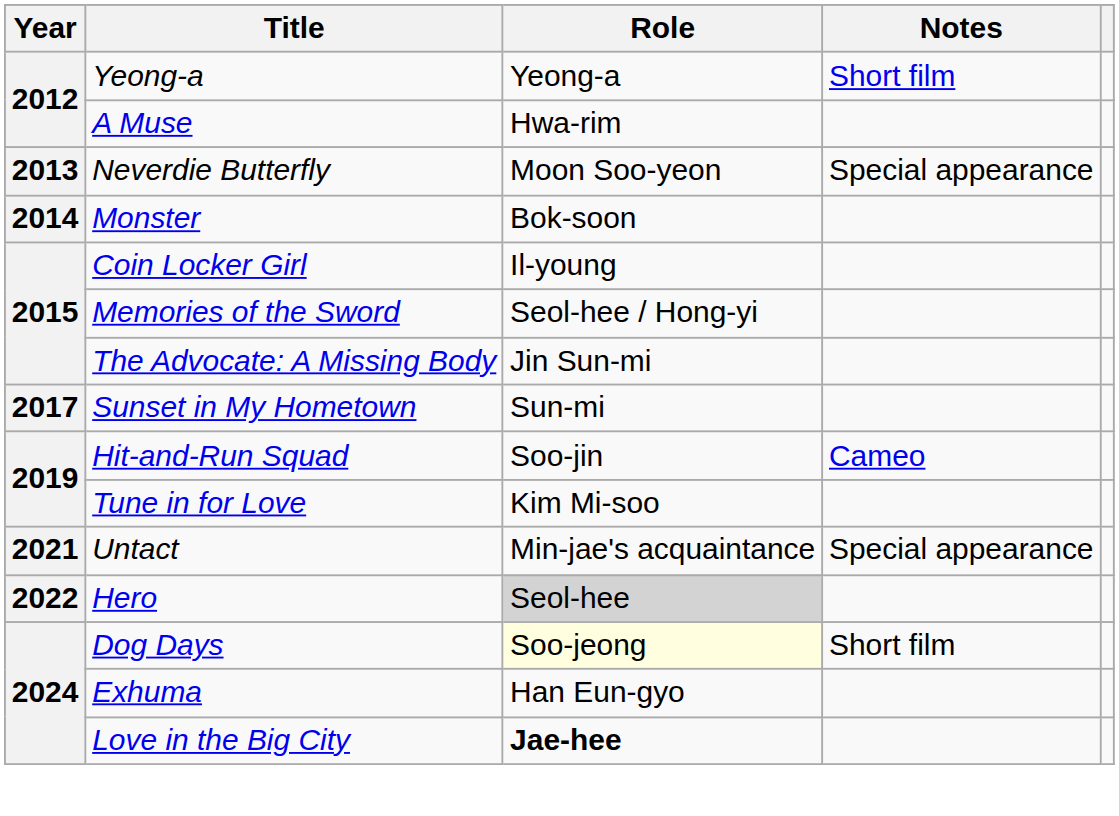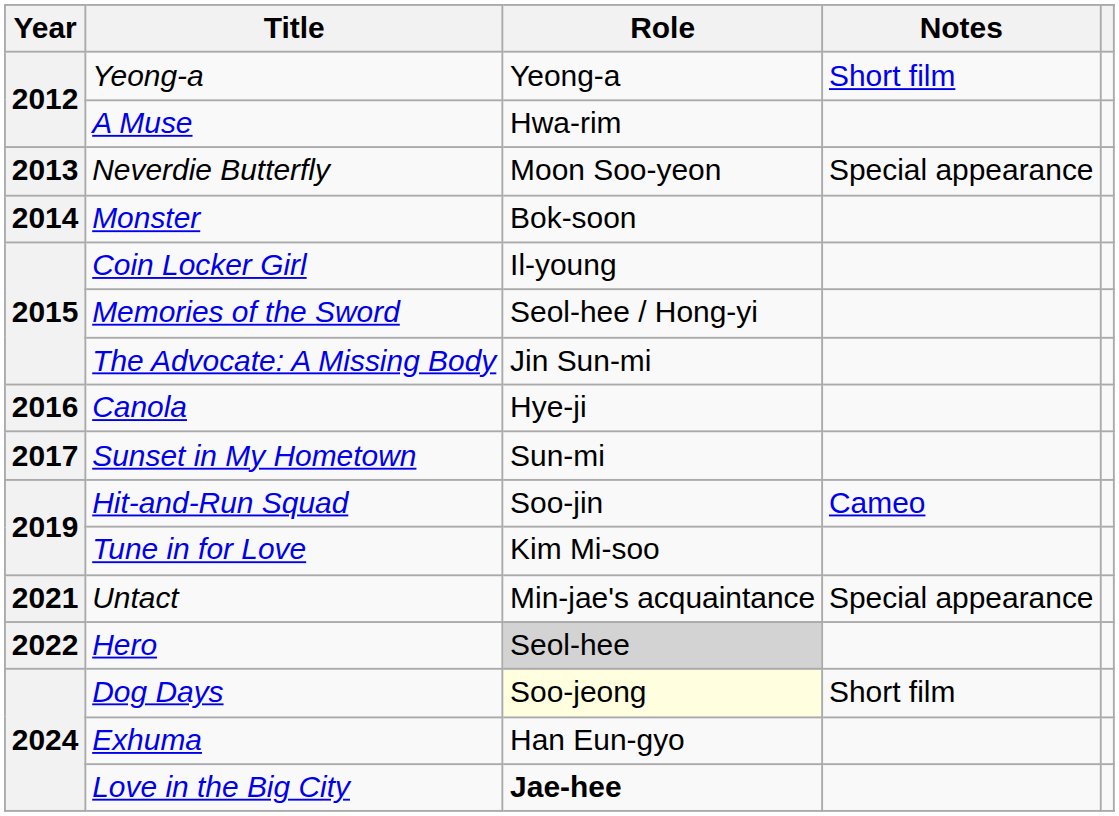+ row: (140, 407)
